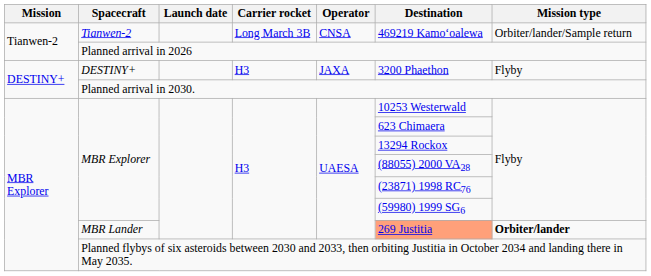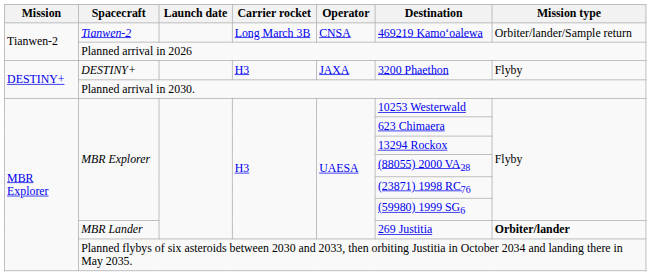(405, 229) lightsalmon background -> (405, 229) no background
